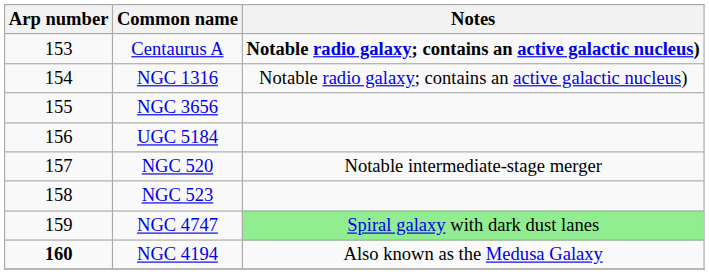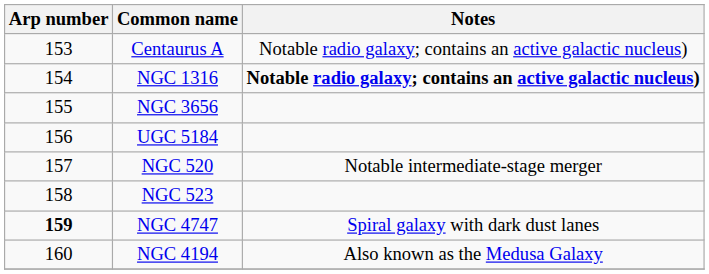(473, 48) bold -> (473, 48) normal
(473, 78) normal -> (473, 78) bold
(59, 225) normal -> (59, 225) bold
(473, 225) lightgreen background -> (473, 225) no background
(59, 254) bold -> (59, 254) normal
